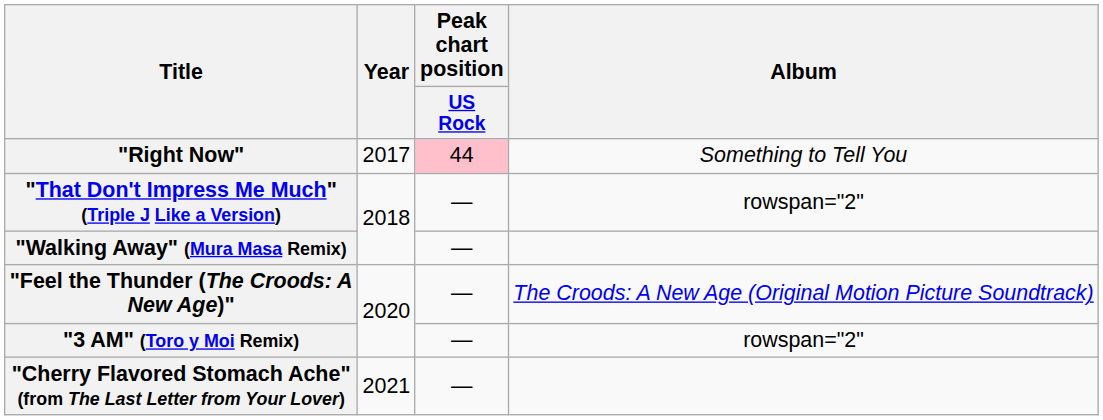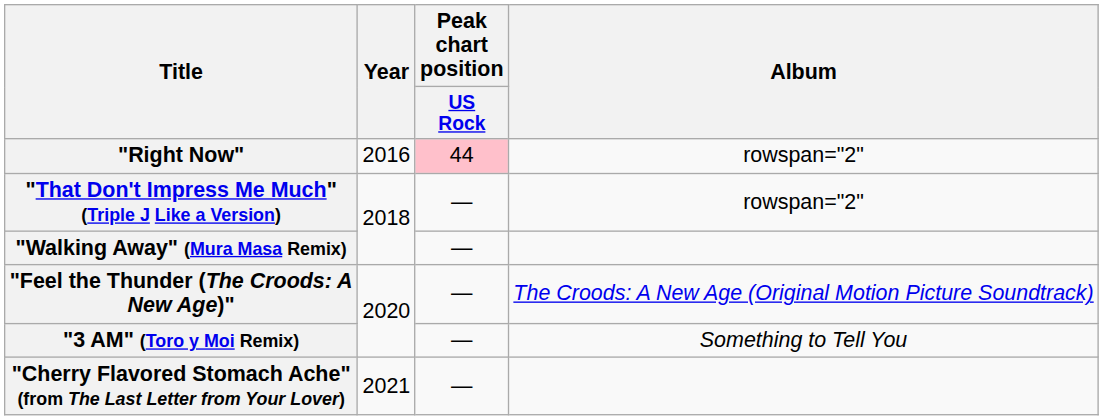(386, 155) 2017 -> (386, 155) 2016
(804, 155) Something to Tell You -> (804, 155) rowspan="2"
(804, 339) rowspan="2" -> (804, 339) Something to Tell You
